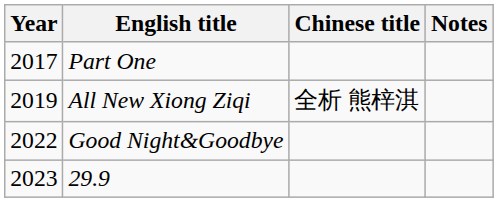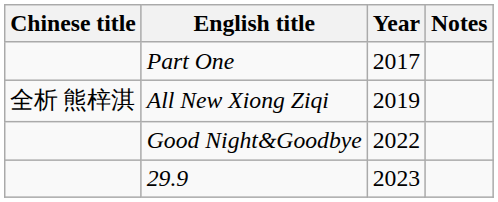columns swapped: (34, 23) <-> (357, 23)
